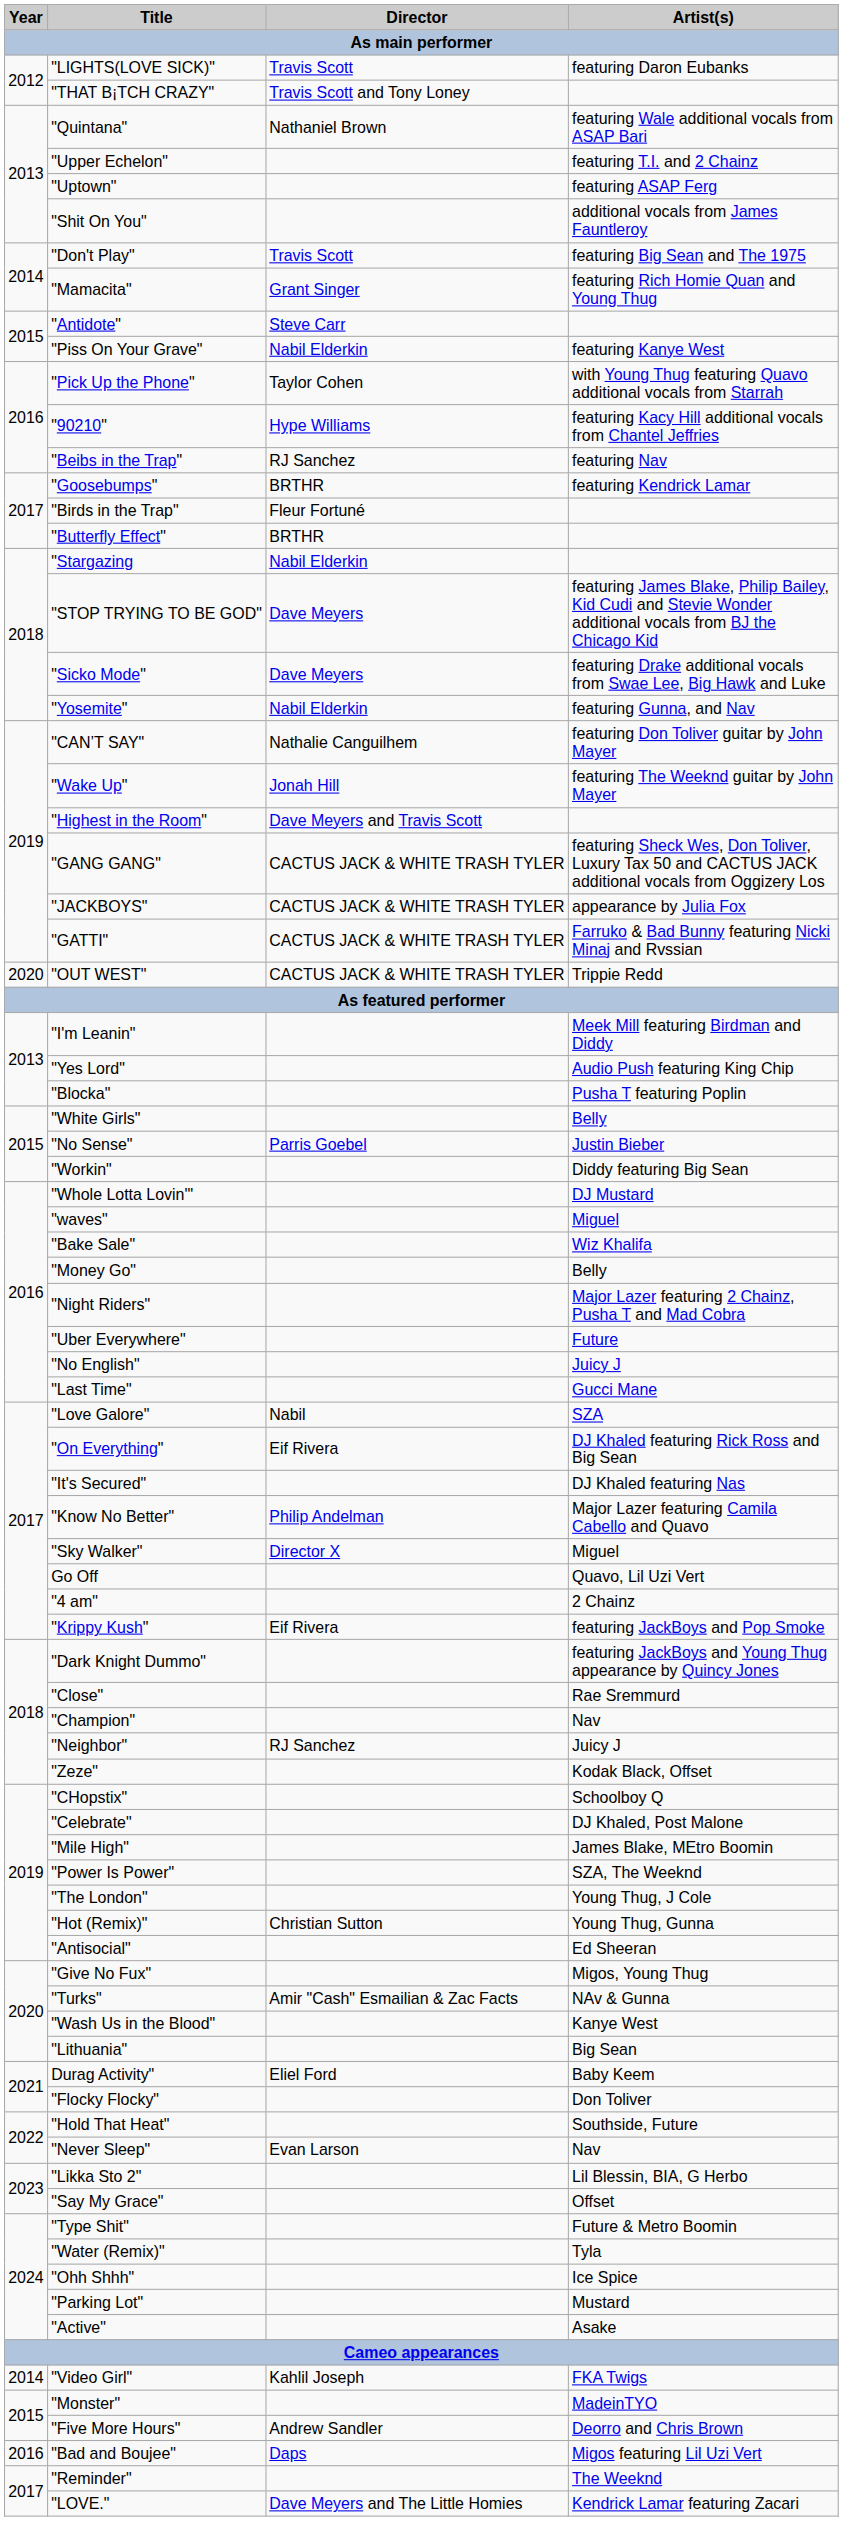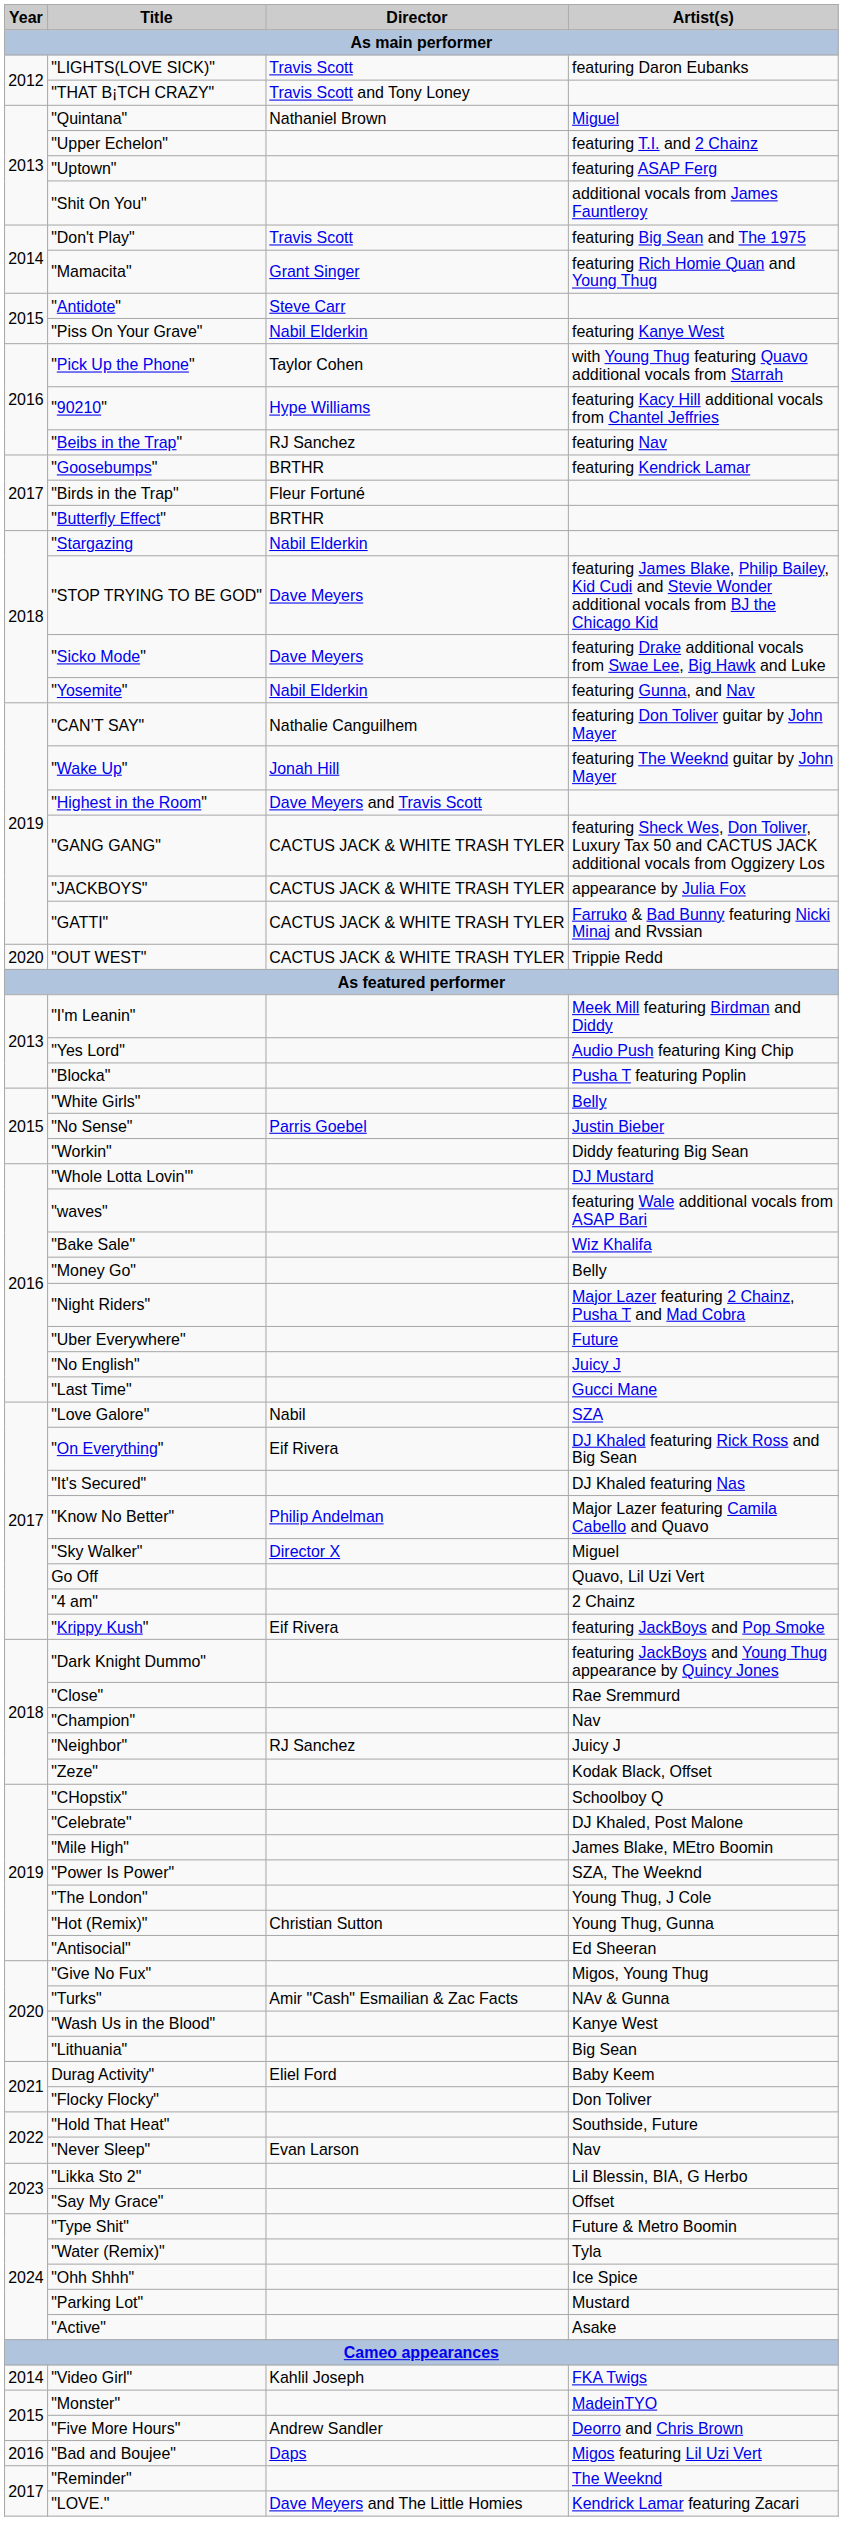(703, 127) featuring Wale additional vocals from ASAP Bari -> (596, 118) Miguel
(596, 1220) Miguel -> (703, 1211) featuring Wale additional vocals from ASAP Bari
